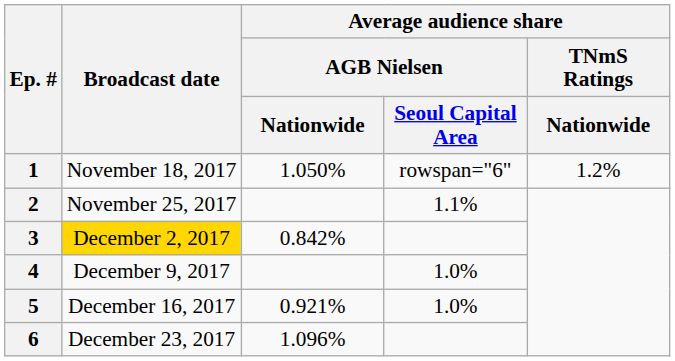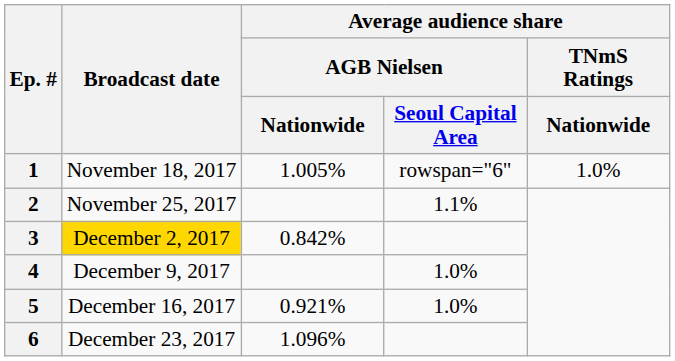(313, 170) 1.050% -> (313, 170) 1.005%
(598, 170) 1.2% -> (598, 170) 1.0%
